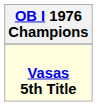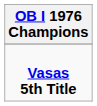(48, 80) lightyellow background -> (48, 80) no background
